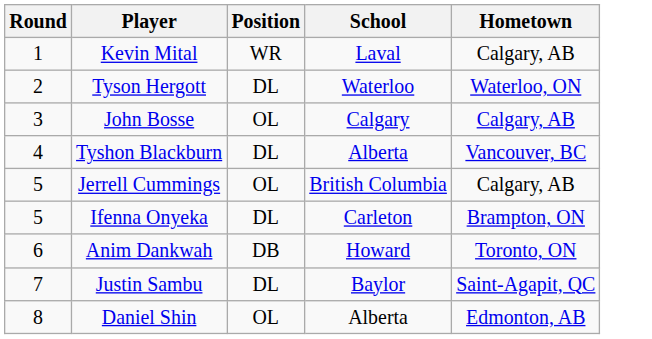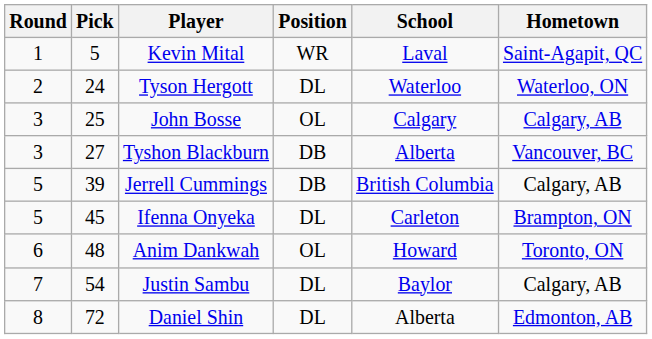+ column: (95, 21)
(526, 53) Calgary, AB -> (573, 53) Saint-Agapit, QC
(38, 152) 4 -> (38, 152) 3
(266, 152) DL -> (313, 152) DB
(266, 185) OL -> (313, 185) DB
(266, 250) DB -> (313, 250) OL
(526, 283) Saint-Agapit, QC -> (573, 283) Calgary, AB
(266, 316) OL -> (313, 316) DL
